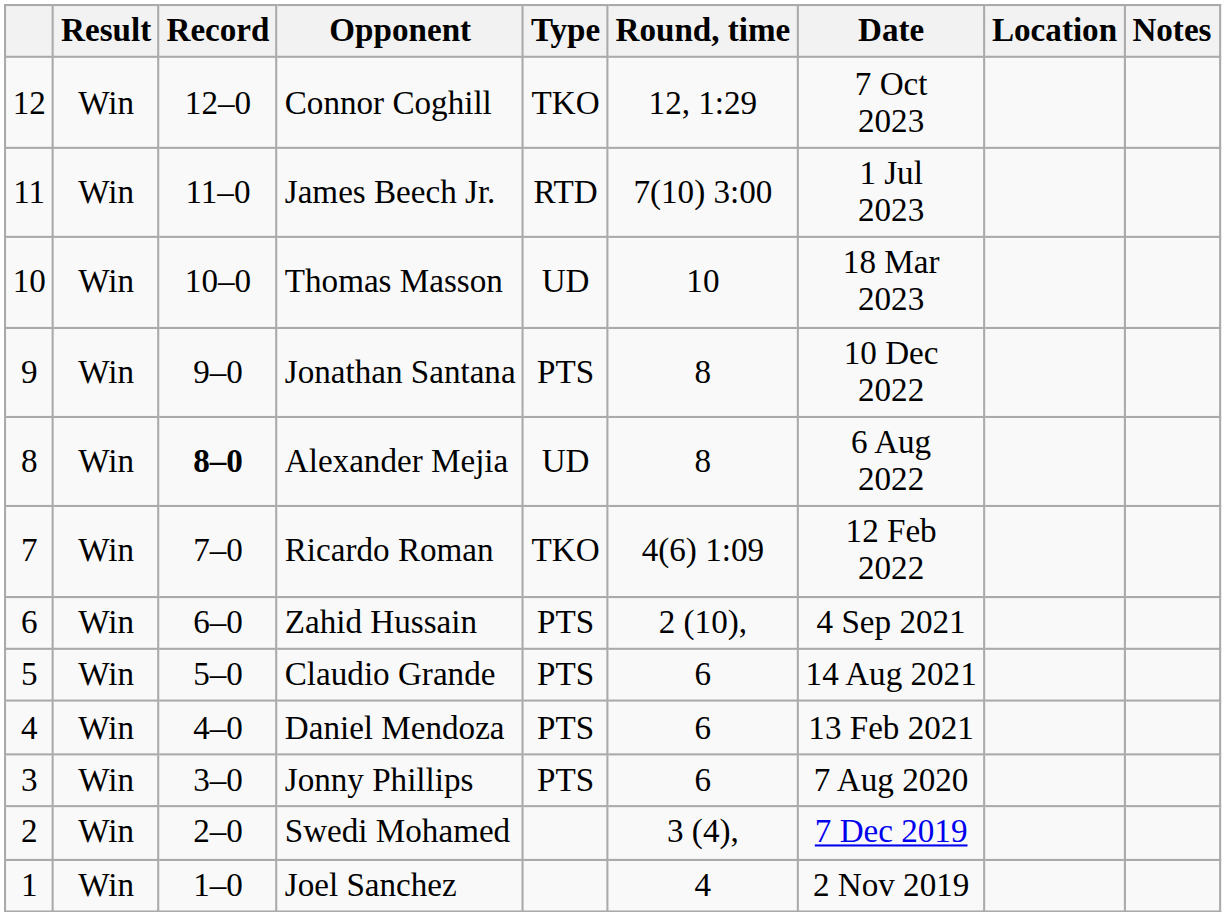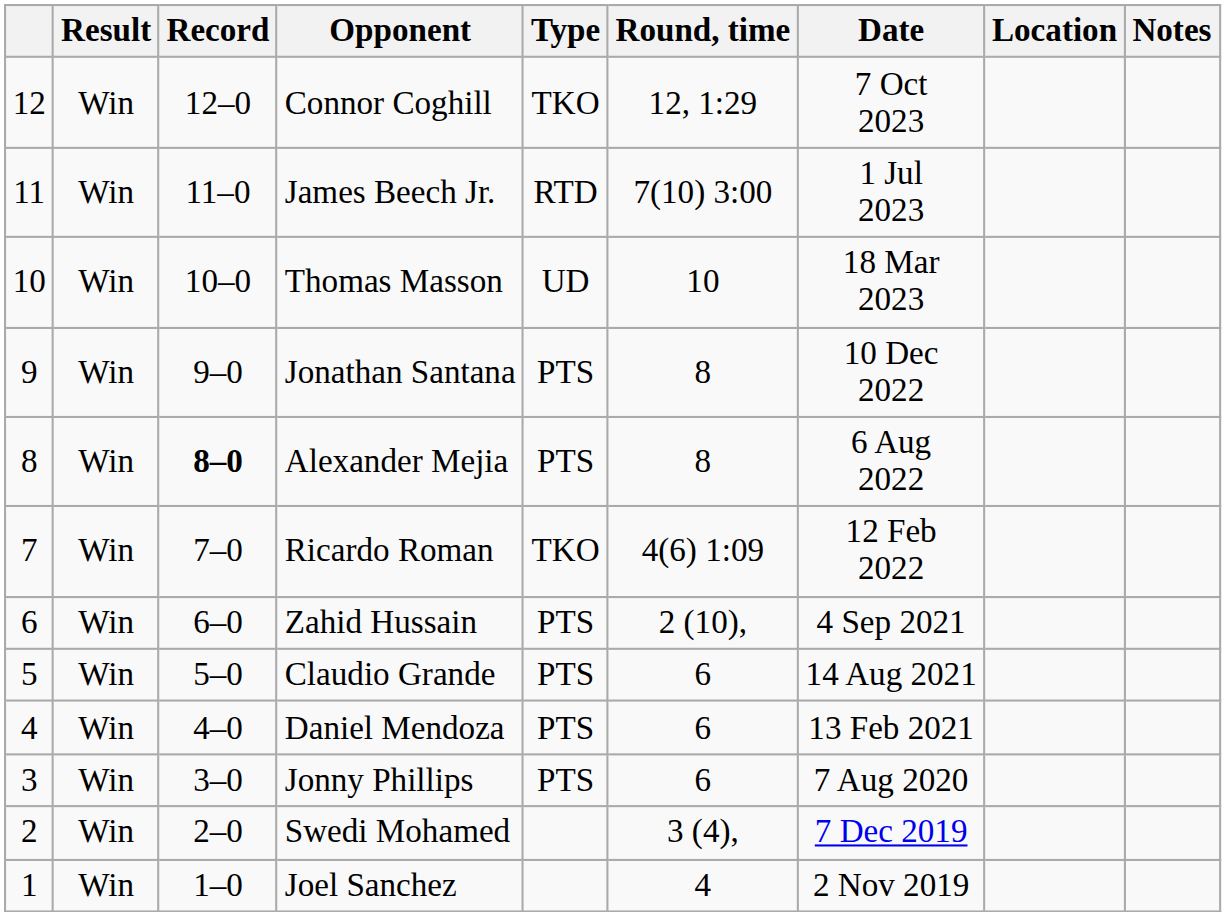(566, 461) UD -> (566, 461) PTS
